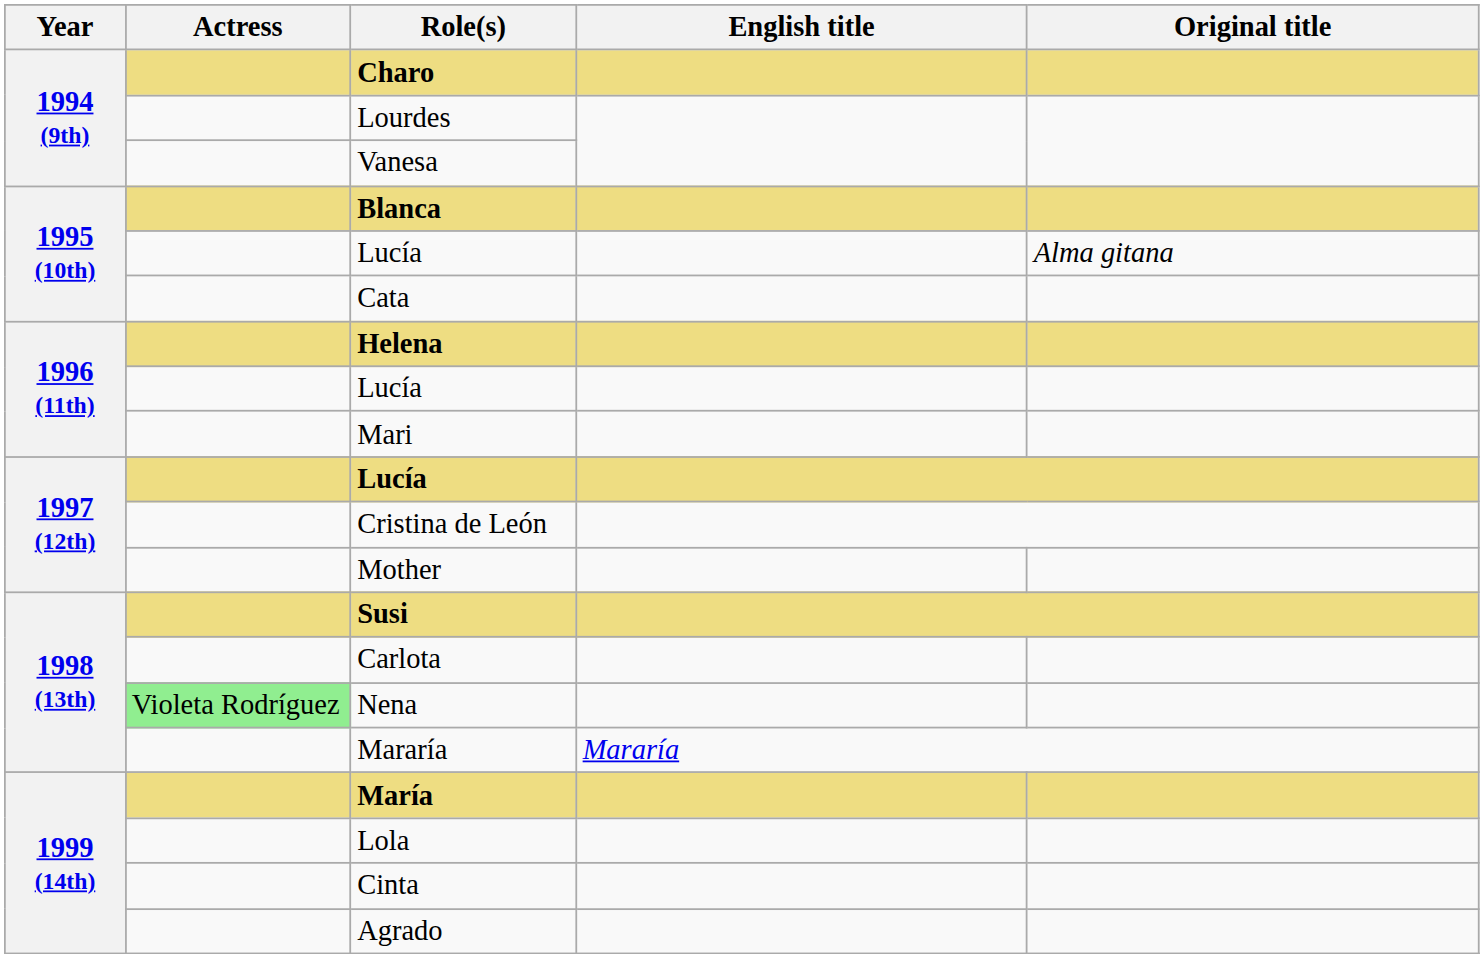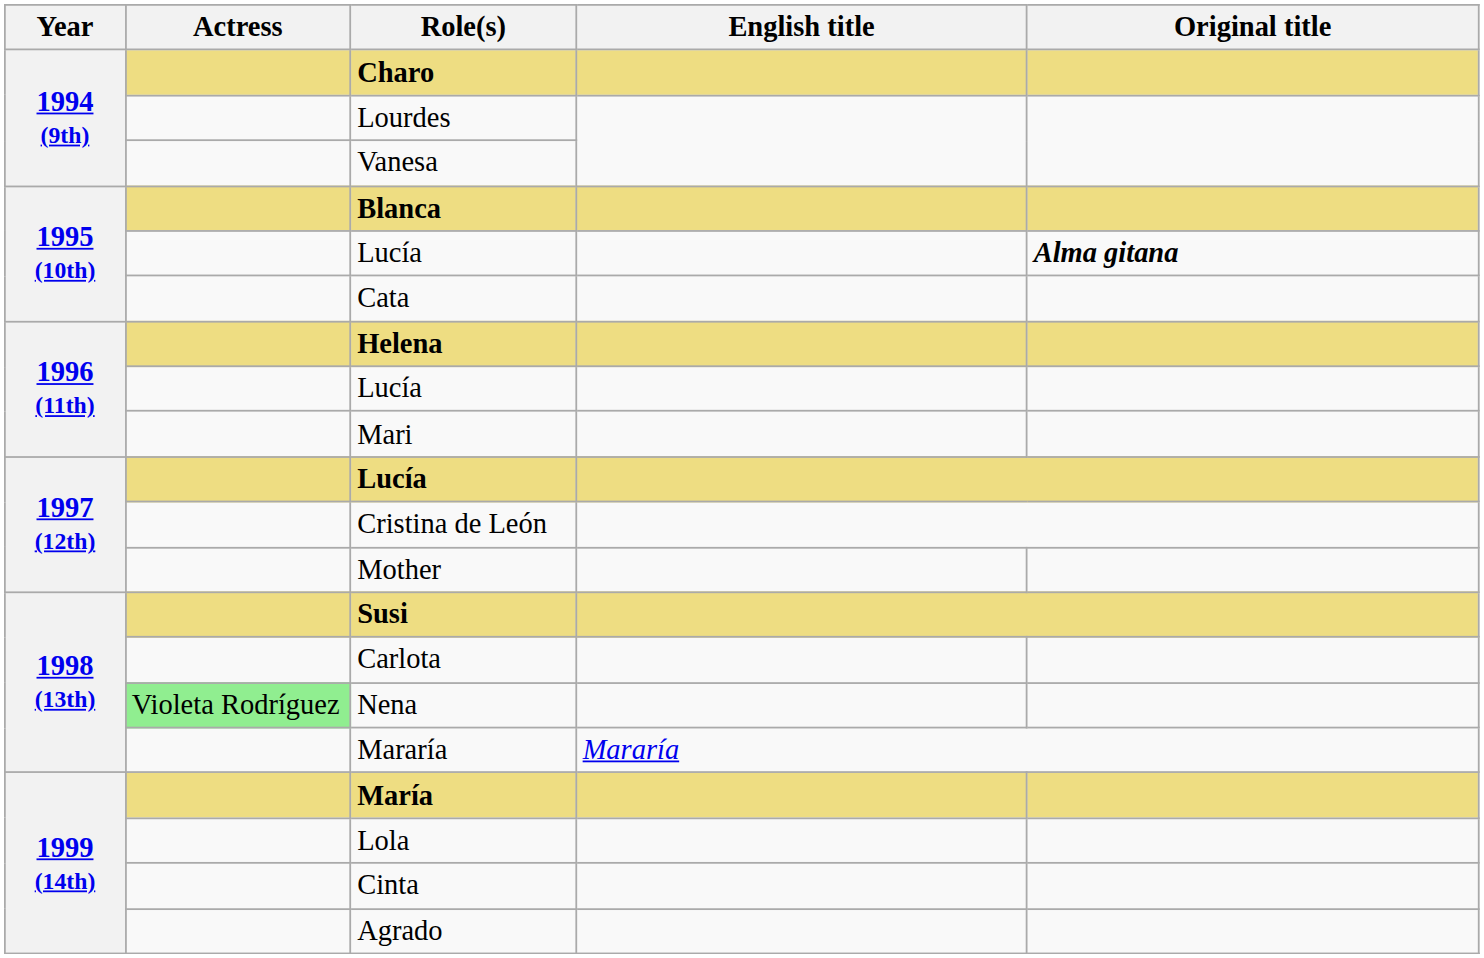(1104, 252) normal -> (1106, 252) bold
